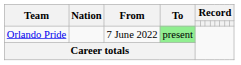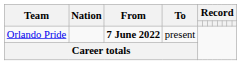(132, 34) normal -> (133, 34) bold
(178, 34) lightgreen background -> (180, 34) no background
